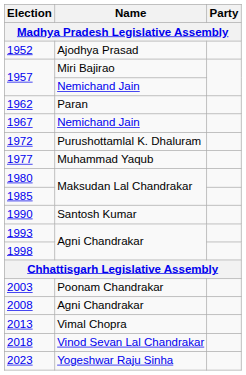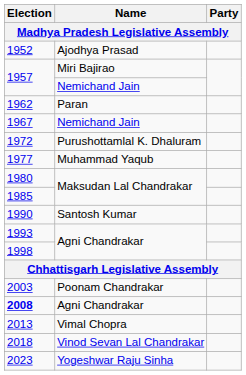(20, 305) normal -> (20, 305) bold
